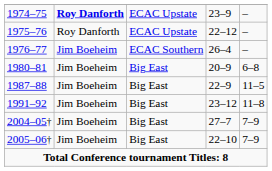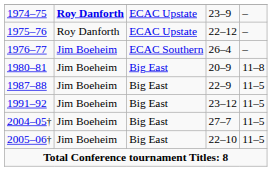(251, 67) 6–8 -> (253, 67) 11–8
(253, 103) 11–8 -> (253, 103) 11–5
(251, 121) 7–9 -> (253, 121) 11–5
(251, 139) 7–9 -> (253, 139) 11–5
